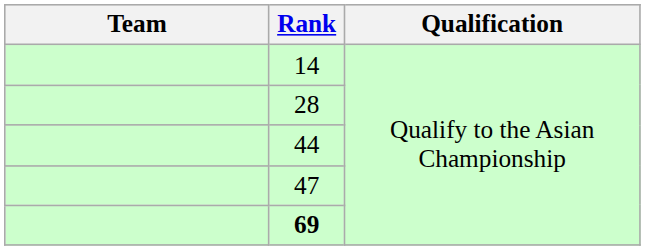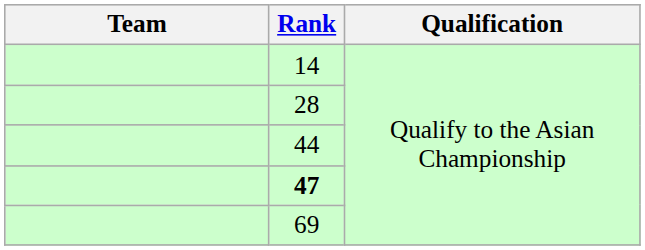(307, 184) normal -> (307, 184) bold
(307, 225) bold -> (307, 225) normal
